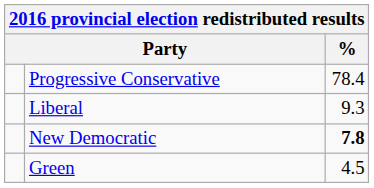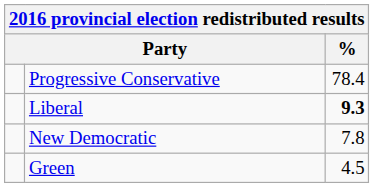(353, 108) normal -> (353, 108) bold
(353, 138) bold -> (353, 138) normal
